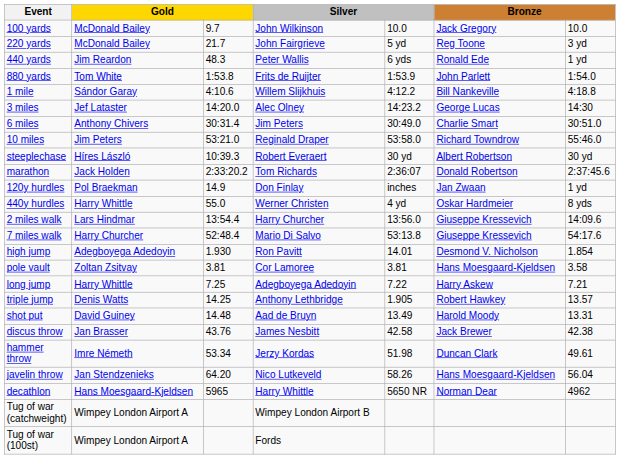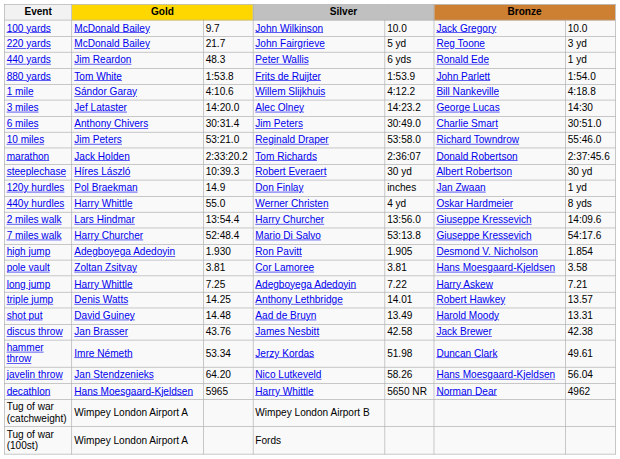rows swapped: (28, 172) <-> (36, 156)
(400, 252) 14.01 -> (400, 252) 1.905
(400, 300) 1.905 -> (400, 300) 14.01
